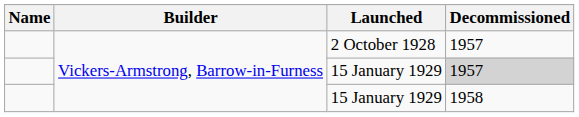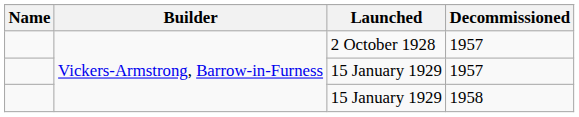(466, 71) lightgrey background -> (466, 71) no background
